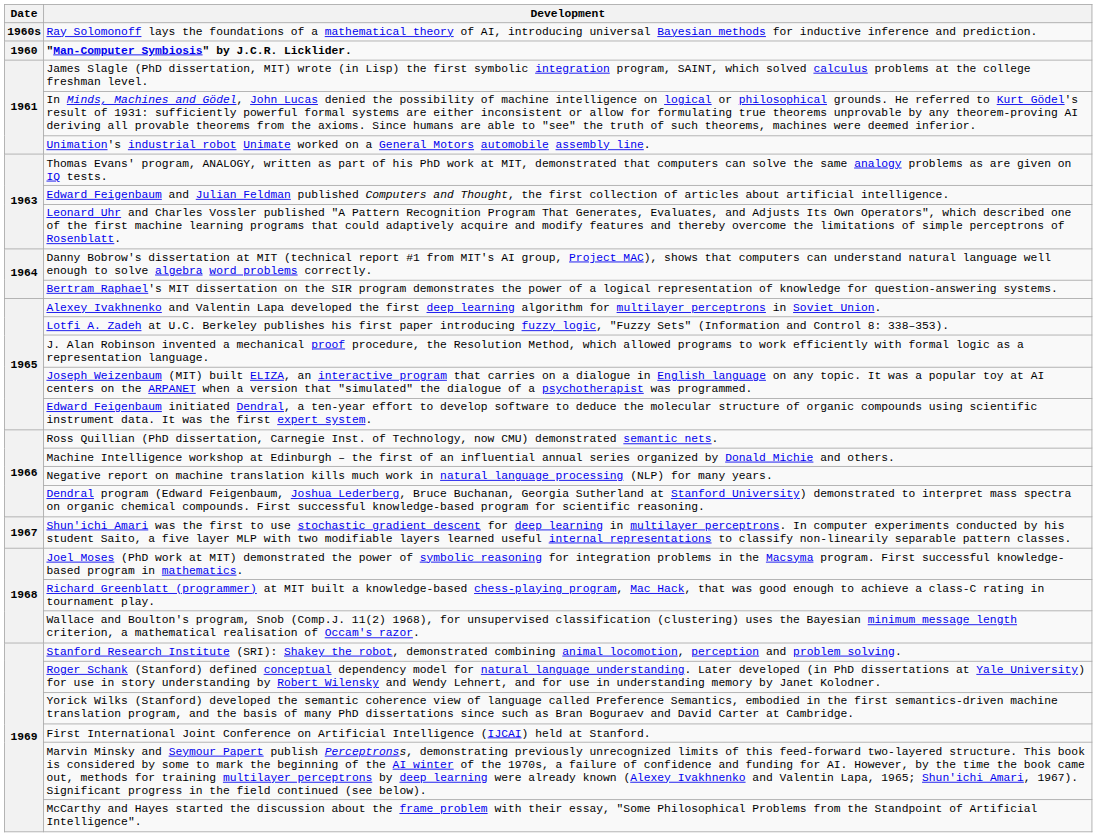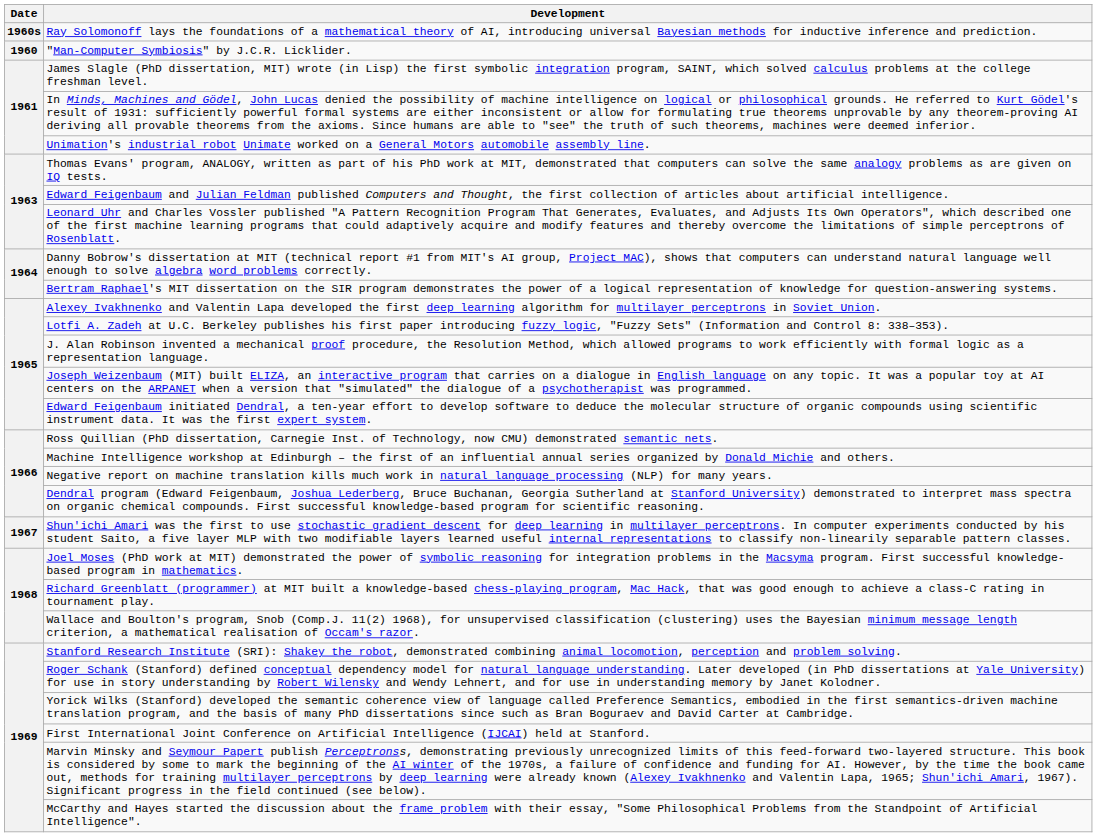(199, 51) bold -> (199, 51) normal
